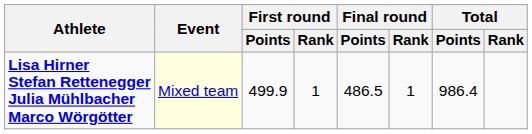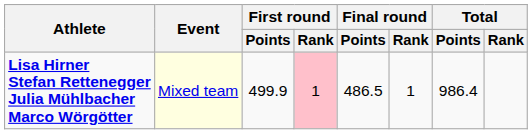(316, 91) no background -> (316, 91) pink background
